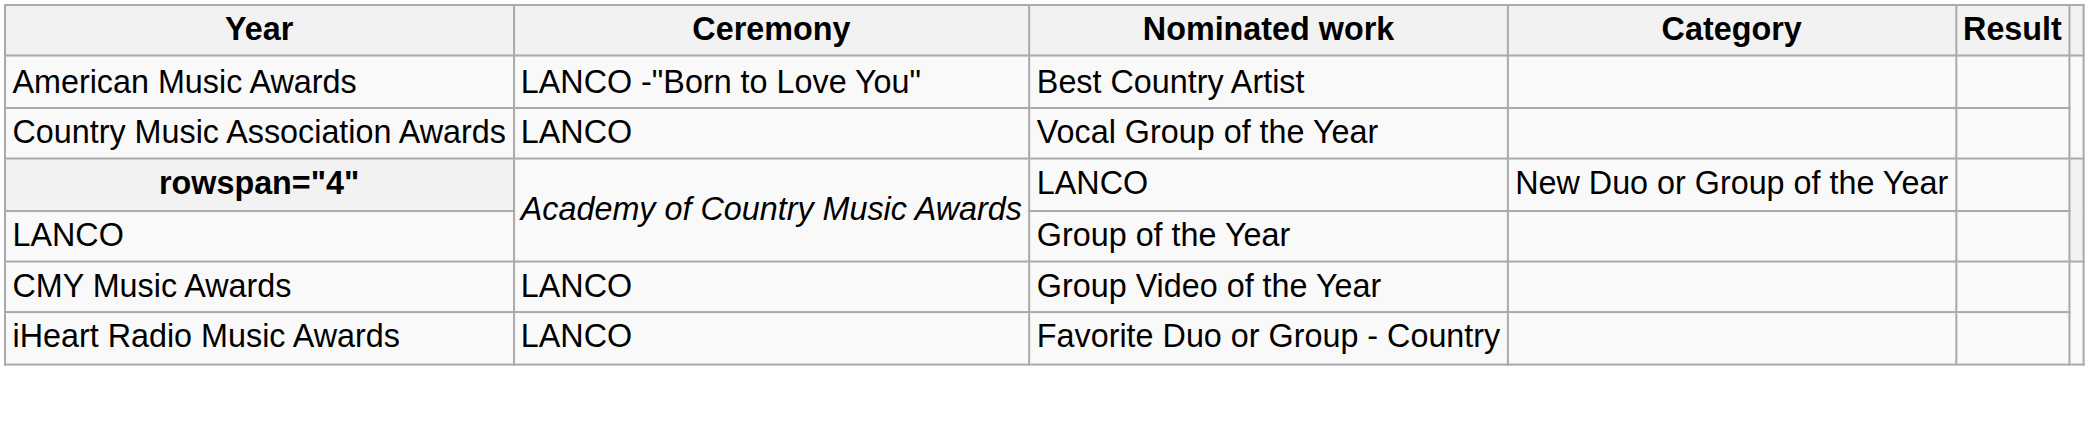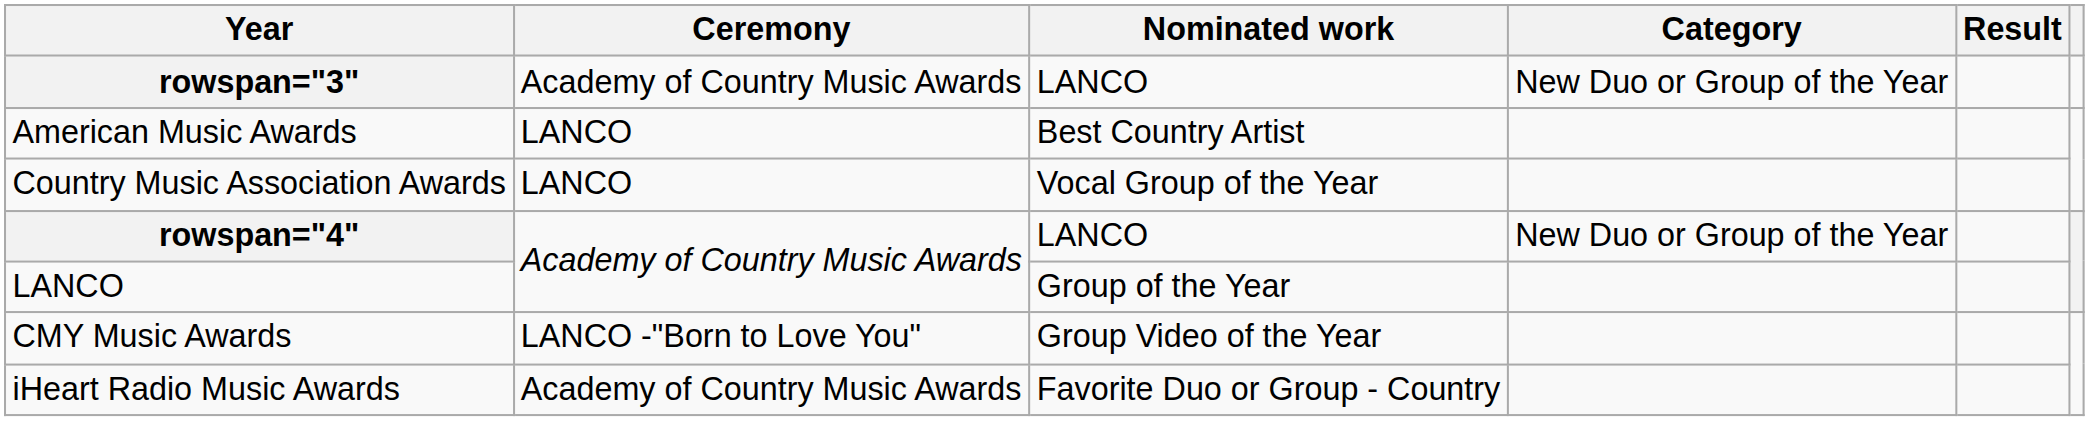+ row: (259, 81)
(721, 81) LANCO -"Born to Love You" -> (576, 132) LANCO
(576, 286) LANCO -> (721, 337) LANCO -"Born to Love You"
(576, 337) LANCO -> (771, 388) Academy of Country Music Awards
